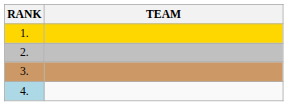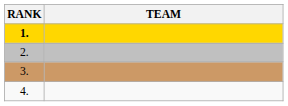(24, 33) normal -> (24, 33) bold
(24, 91) lightblue background -> (24, 91) no background
